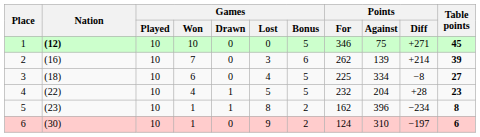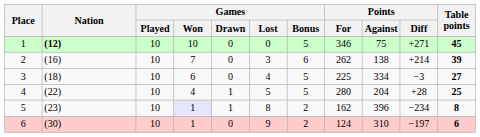(381, 60) 139 -> (381, 60) 138
(419, 76) −8 -> (419, 76) −3
(343, 92) 232 -> (343, 92) 280
(457, 92) 23 -> (457, 92) 25
(193, 108) no background -> (193, 108) lavender background
